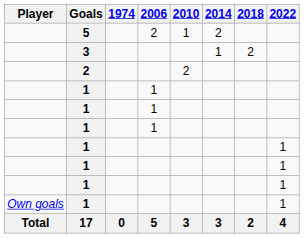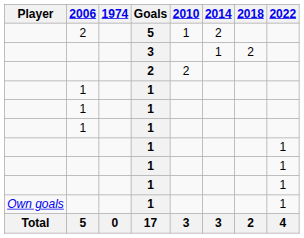columns swapped: (86, 14) <-> (154, 14)
